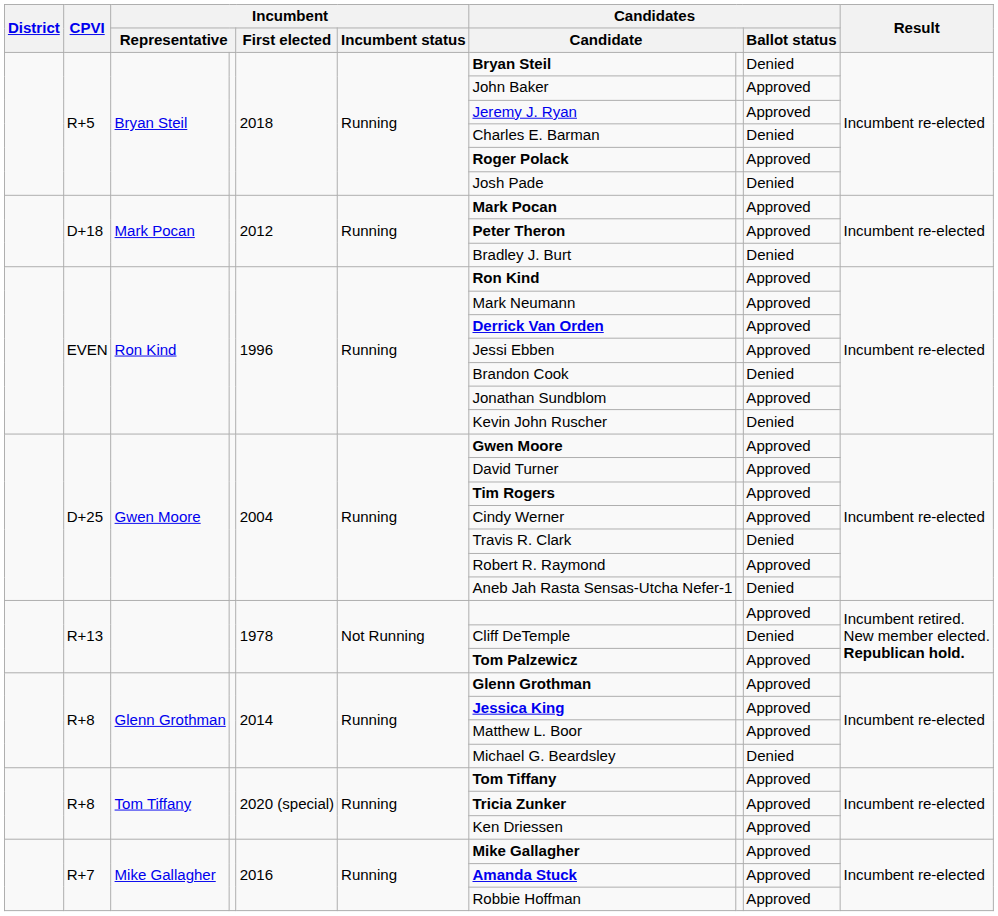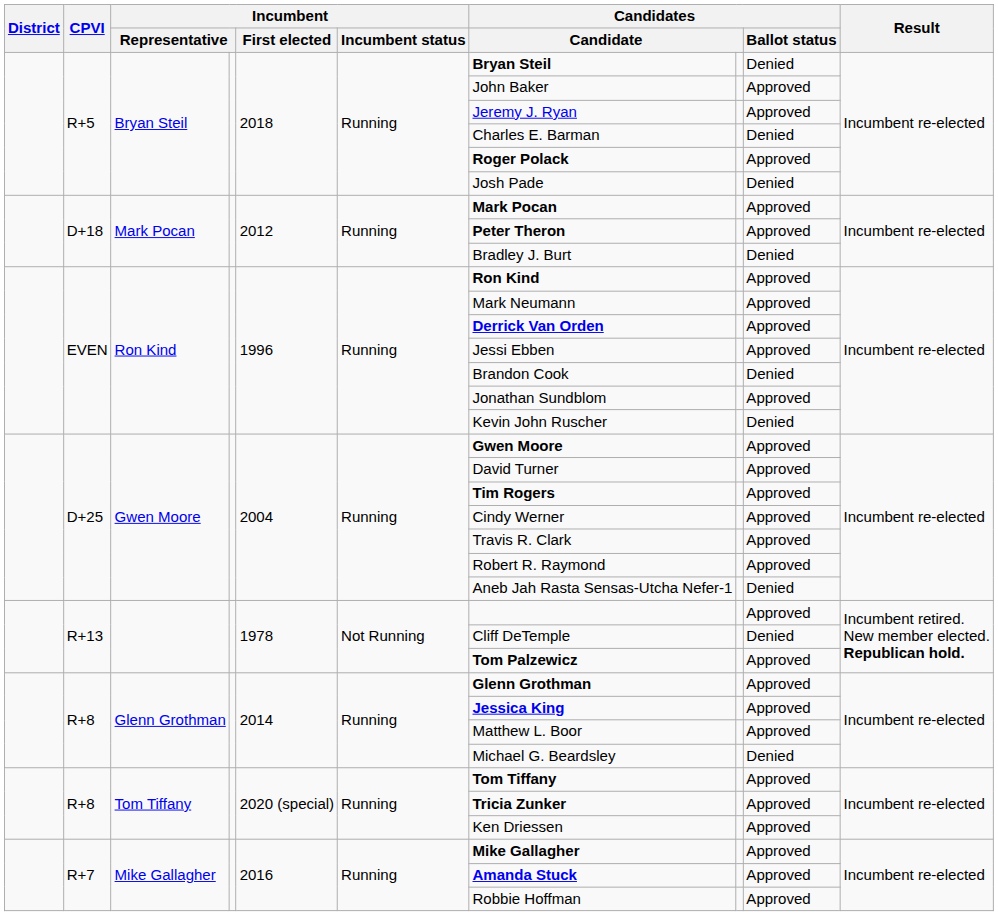(770, 541) Denied -> (779, 541) Approved
